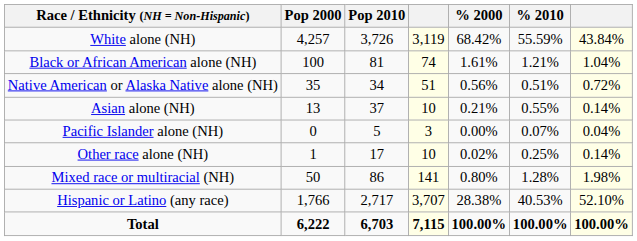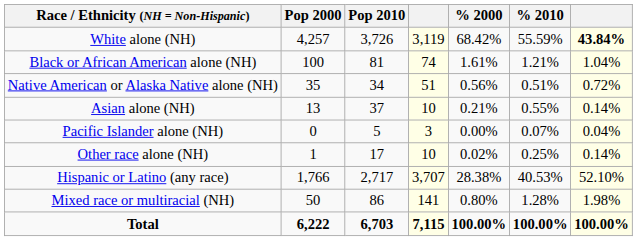(601, 39) normal -> (601, 39) bold
rows swapped: (143, 177) <-> (143, 200)
